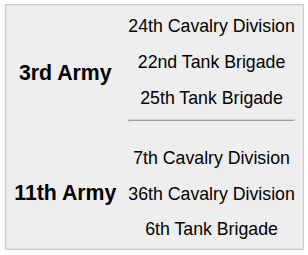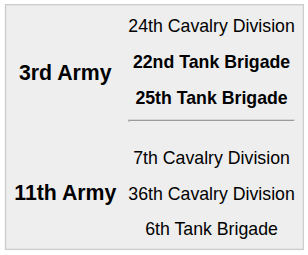(212, 62) normal -> (212, 61) bold
(212, 105) normal -> (212, 104) bold
